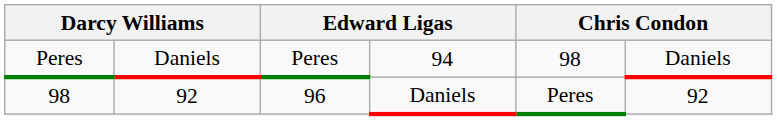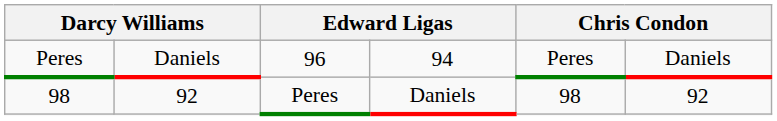(315, 58) Peres -> (315, 58) 96
(570, 58) 98 -> (570, 58) Peres
(315, 96) 96 -> (315, 95) Peres
(570, 95) Peres -> (570, 96) 98
